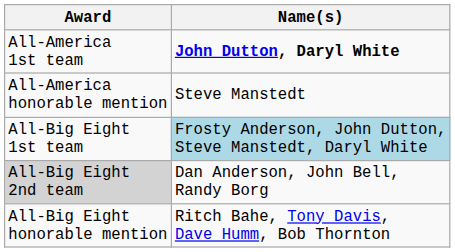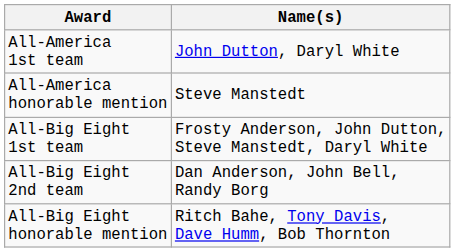(287, 52) bold -> (287, 52) normal
(311, 139) lightblue background -> (311, 139) no background
(69, 182) lightgrey background -> (69, 182) no background
